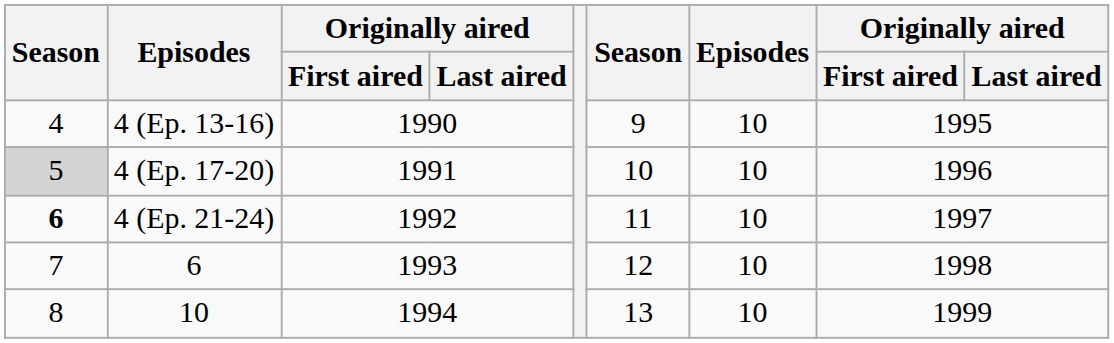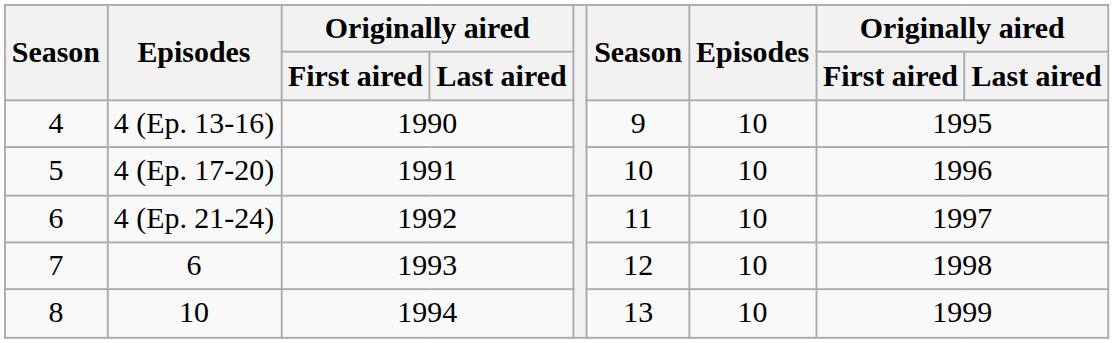(56, 170) lightgrey background -> (56, 170) no background
(56, 218) bold -> (56, 218) normal
